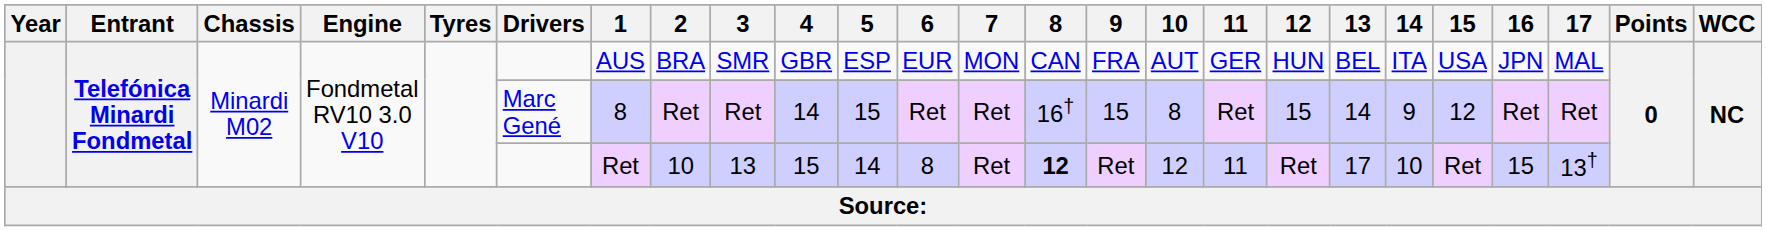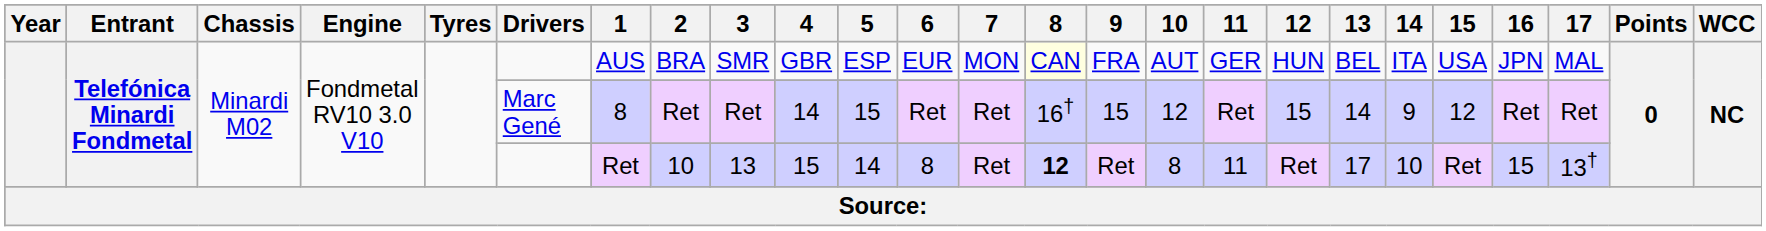(1056, 61) no background -> (1056, 61) lightyellow background
(1175, 111) 8 -> (1175, 111) 12
(1175, 165) 12 -> (1175, 165) 8
